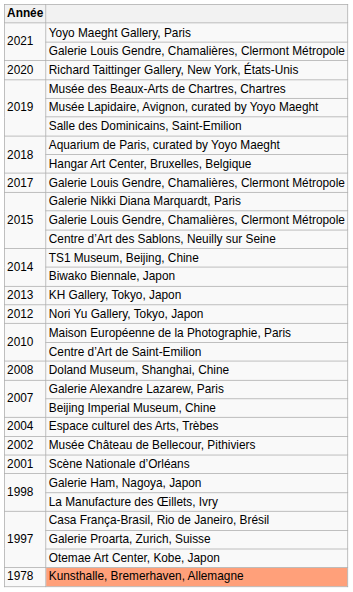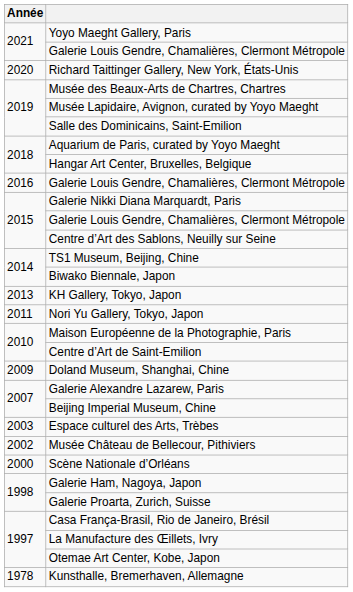(20, 182) 2017 -> (20, 182) 2016
(20, 314) 2012 -> (20, 314) 2011
(20, 370) 2008 -> (20, 370) 2009
(20, 426) 2004 -> (20, 426) 2003
(20, 464) 2001 -> (20, 464) 2000
(133, 502) La Manufacture des Œillets, Ivry -> (130, 502) Galerie Proarta, Zurich, Suisse
(130, 539) Galerie Proarta, Zurich, Suisse -> (133, 539) La Manufacture des Œillets, Ivry
(146, 577) lightsalmon background -> (146, 577) no background
